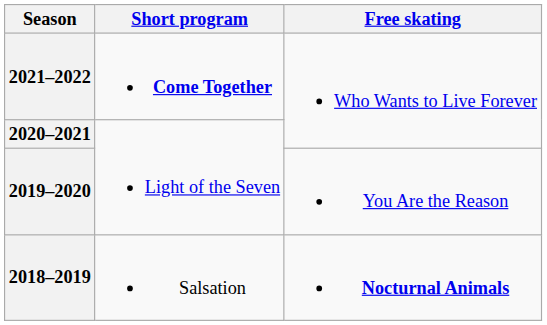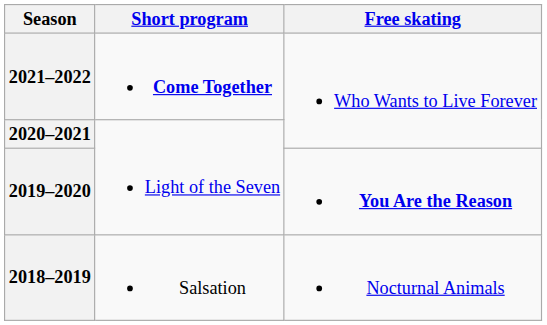(413, 202) normal -> (413, 202) bold
(413, 288) bold -> (413, 288) normal
